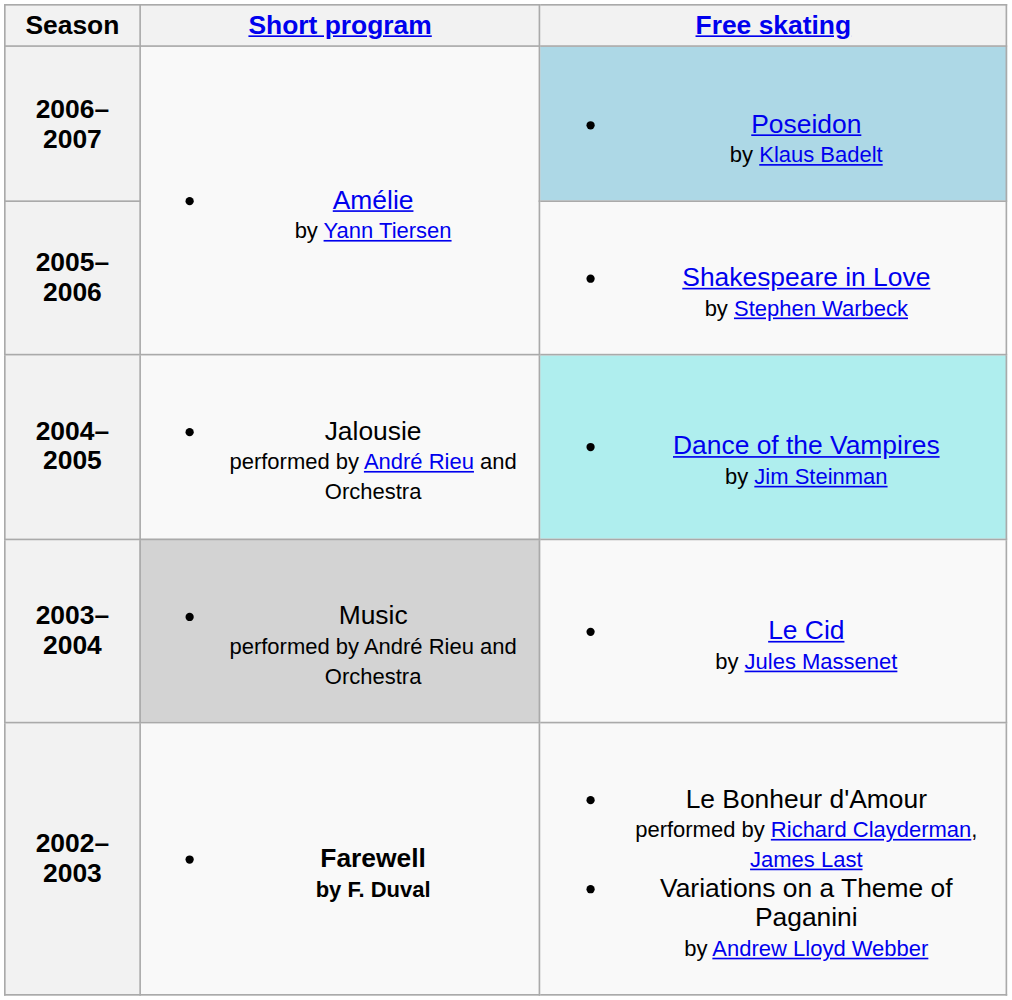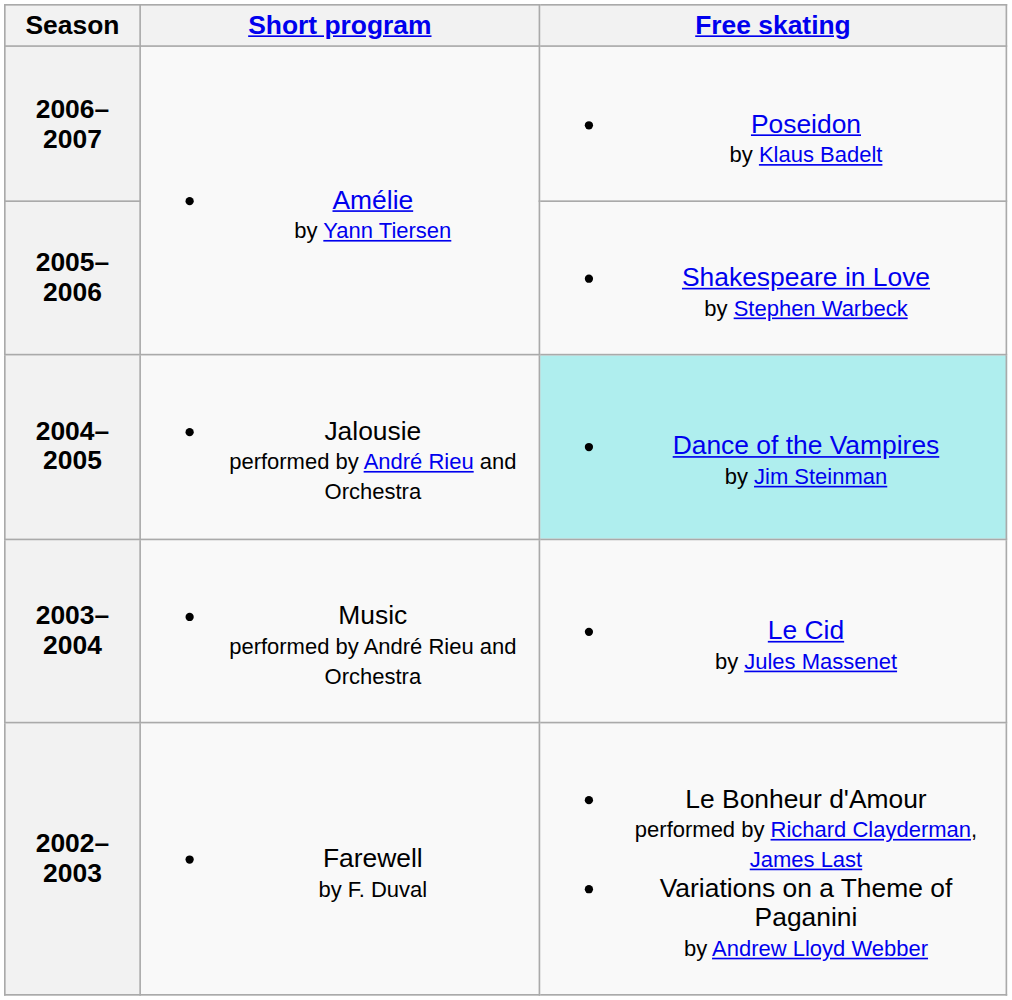(773, 139) lightblue background -> (773, 139) no background
(340, 645) lightgrey background -> (340, 645) no background
(340, 874) bold -> (340, 874) normal
